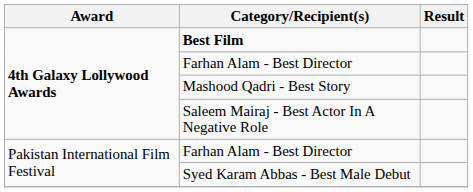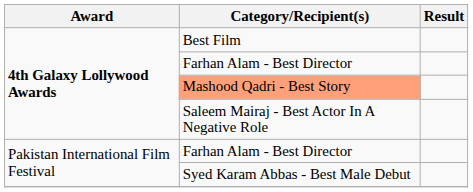(213, 39) bold -> (212, 39) normal
(267, 87) no background -> (267, 87) lightsalmon background
